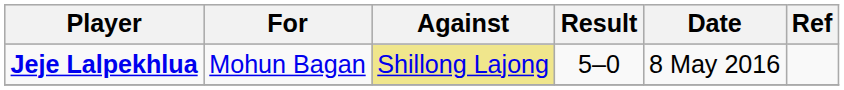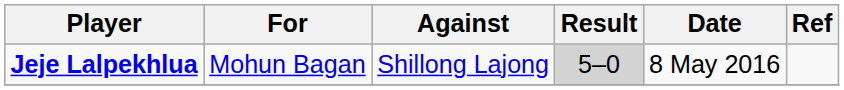(463, 64) khaki background -> (463, 64) no background
(599, 64) no background -> (599, 64) lightgrey background
